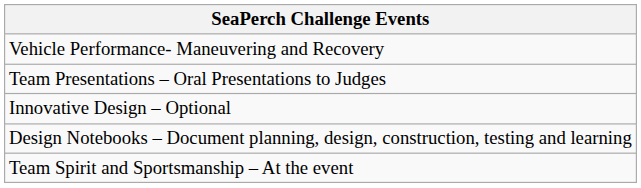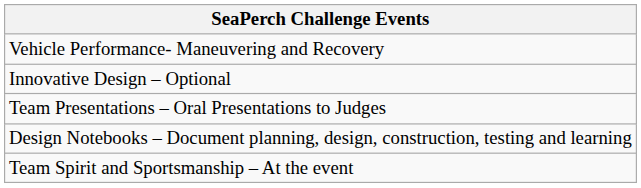(197, 78) Team Presentations – Oral Presentations to Judges -> (120, 78) Innovative Design – Optional
(120, 108) Innovative Design – Optional -> (197, 108) Team Presentations – Oral Presentations to Judges
